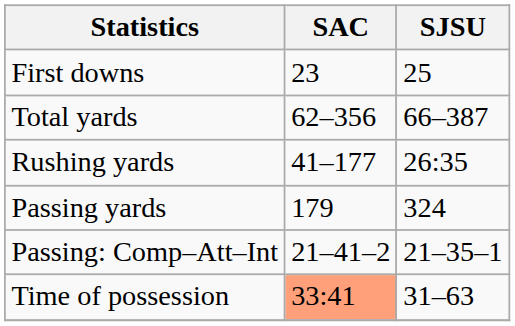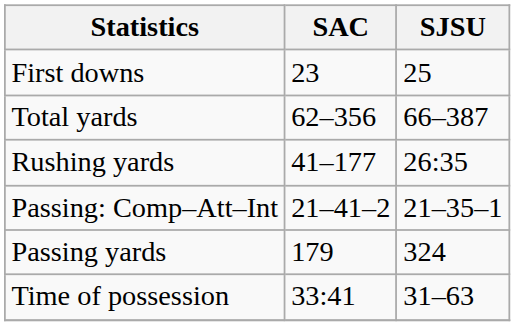rows swapped: (89, 206) <-> (145, 251)
(323, 296) lightsalmon background -> (323, 296) no background
